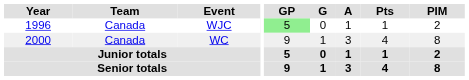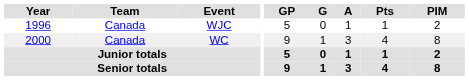(287, 25) lightgreen background -> (287, 25) no background
